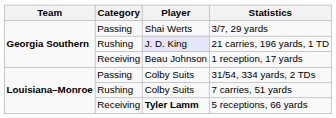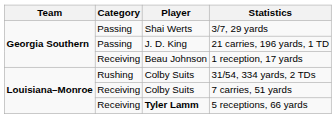(115, 43) Rushing -> (115, 43) Passing
(166, 43) lavender background -> (166, 43) no background
(115, 74) Passing -> (115, 74) Rushing
(115, 90) Rushing -> (119, 90) Receiving
